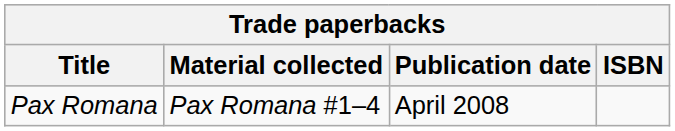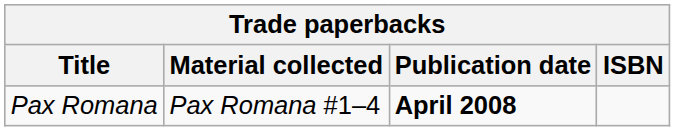(452, 105) normal -> (455, 105) bold
